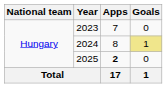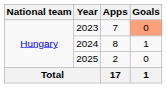(146, 28) no background -> (146, 28) lightsalmon background
(146, 43) khaki background -> (146, 43) no background
(115, 59) bold -> (115, 59) normal
